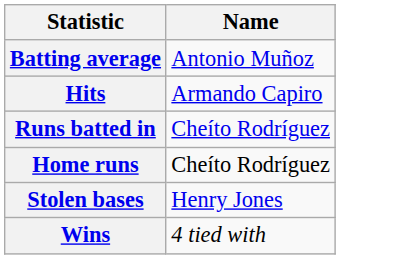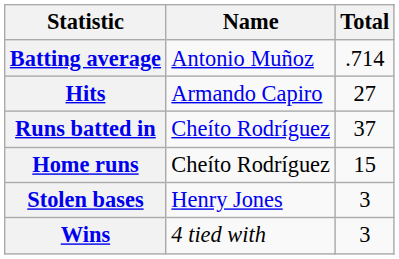+ column: (365, 22)
